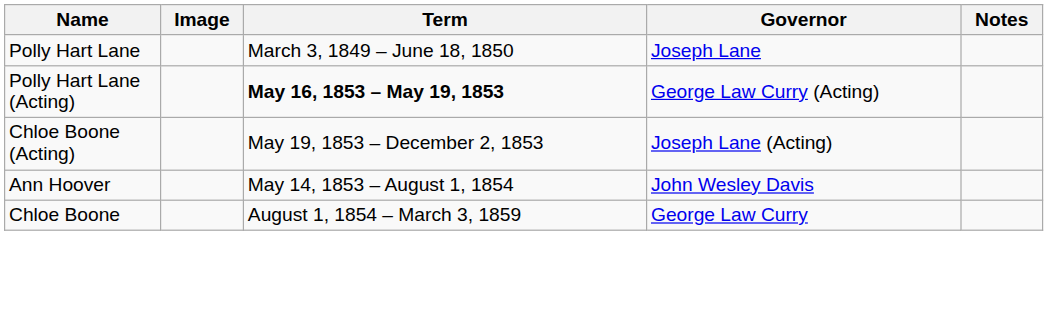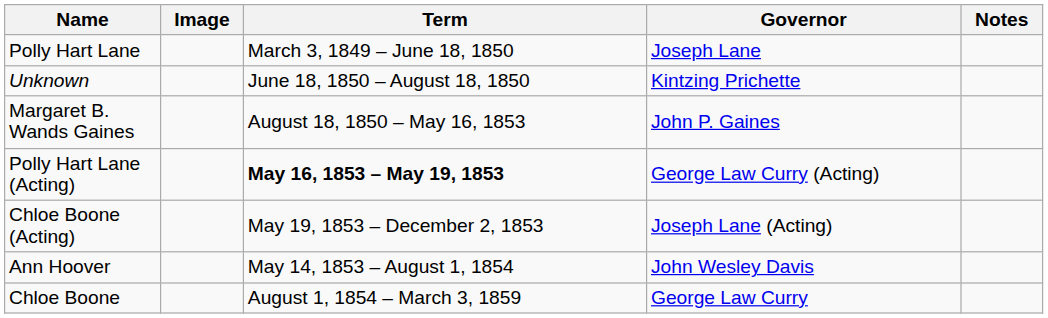+ row: (49, 80)
+ row: (72, 121)
